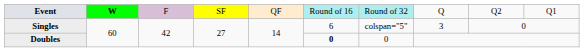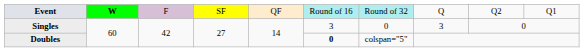(331, 26) 6 -> (331, 26) 3
(386, 26) colspan="5" -> (386, 26) 0
(386, 40) 0 -> (386, 40) colspan="5"
